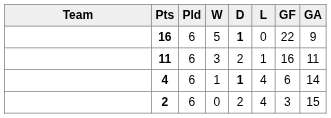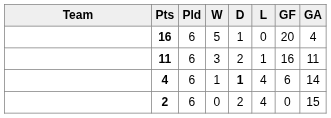(240, 37) bold -> (240, 37) normal
(287, 37) 22 -> (287, 37) 20
(313, 37) 9 -> (313, 37) 4
(287, 102) 3 -> (287, 102) 0
